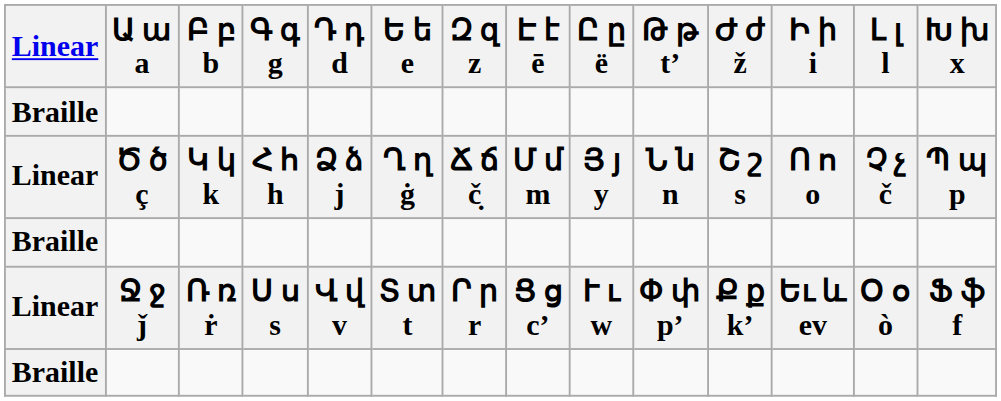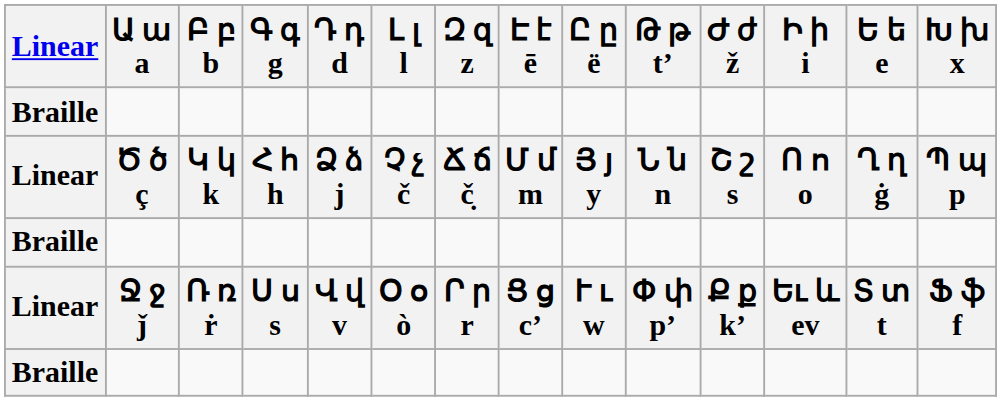columns swapped: (408, 46) <-> (886, 46)
